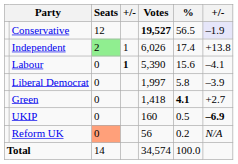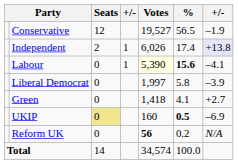(156, 30) bold -> (156, 30) normal
(215, 30) lavender background -> (215, 30) no background
(97, 47) lightgreen background -> (97, 47) no background
(218, 47) no background -> (218, 47) lavender background
(126, 64) bold -> (126, 64) normal
(153, 64) no background -> (153, 64) lightyellow background
(185, 64) normal -> (185, 64) bold
(183, 99) bold -> (183, 99) normal
(97, 116) no background -> (97, 116) khaki background
(183, 116) normal -> (183, 116) bold
(215, 116) bold -> (215, 116) normal
(97, 133) lightsalmon background -> (97, 133) no background
(146, 133) normal -> (146, 133) bold
